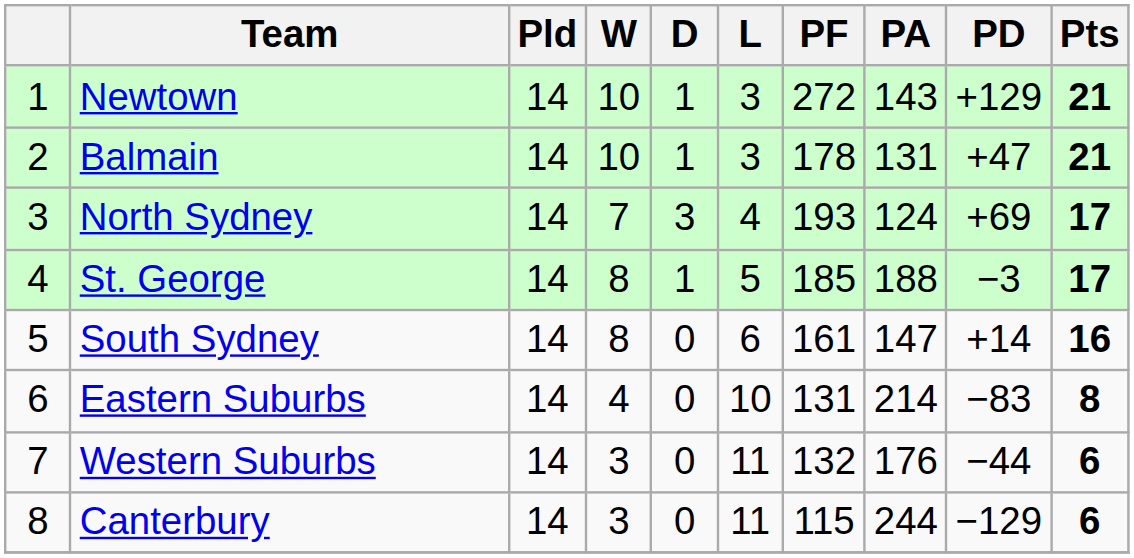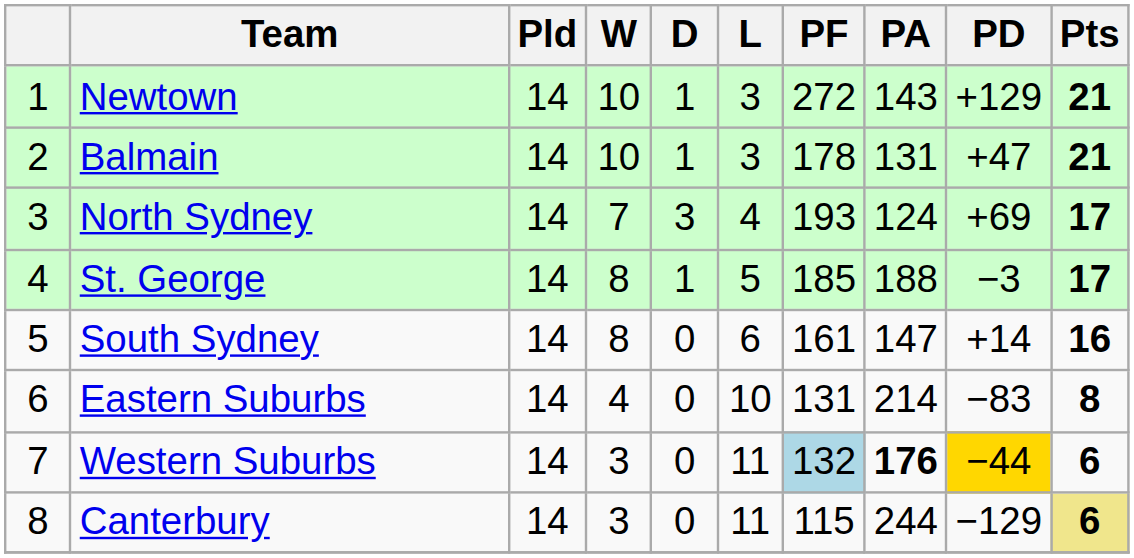(824, 461) no background -> (824, 461) lightblue background
(906, 461) normal -> (906, 461) bold
(999, 461) no background -> (999, 461) gold background
(1090, 522) no background -> (1090, 522) khaki background
